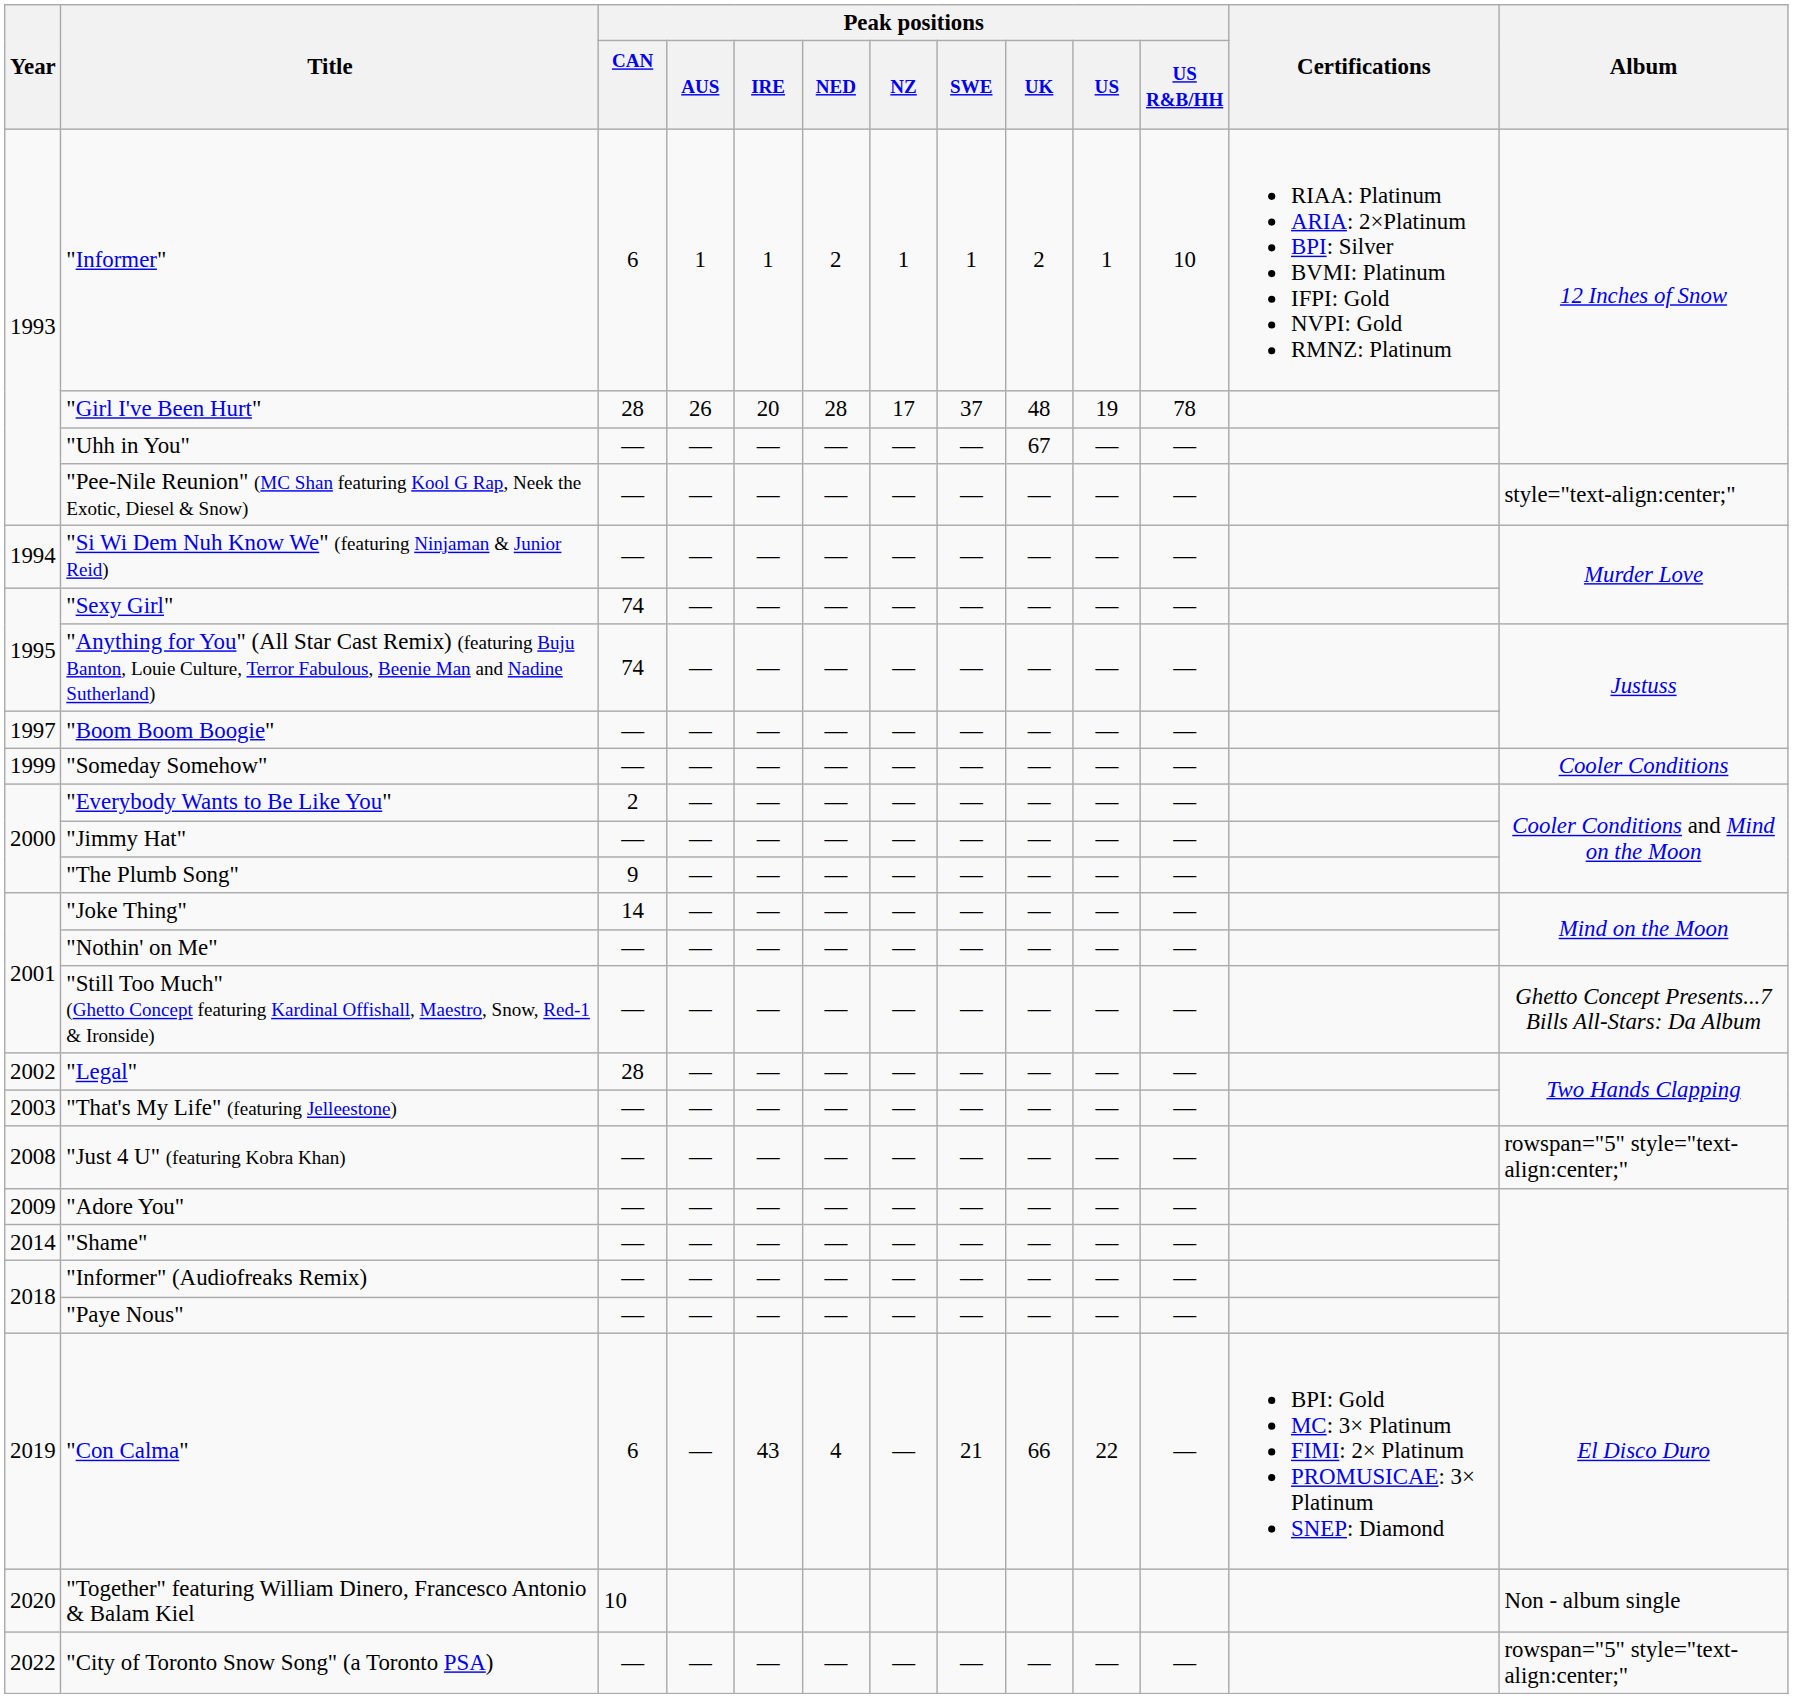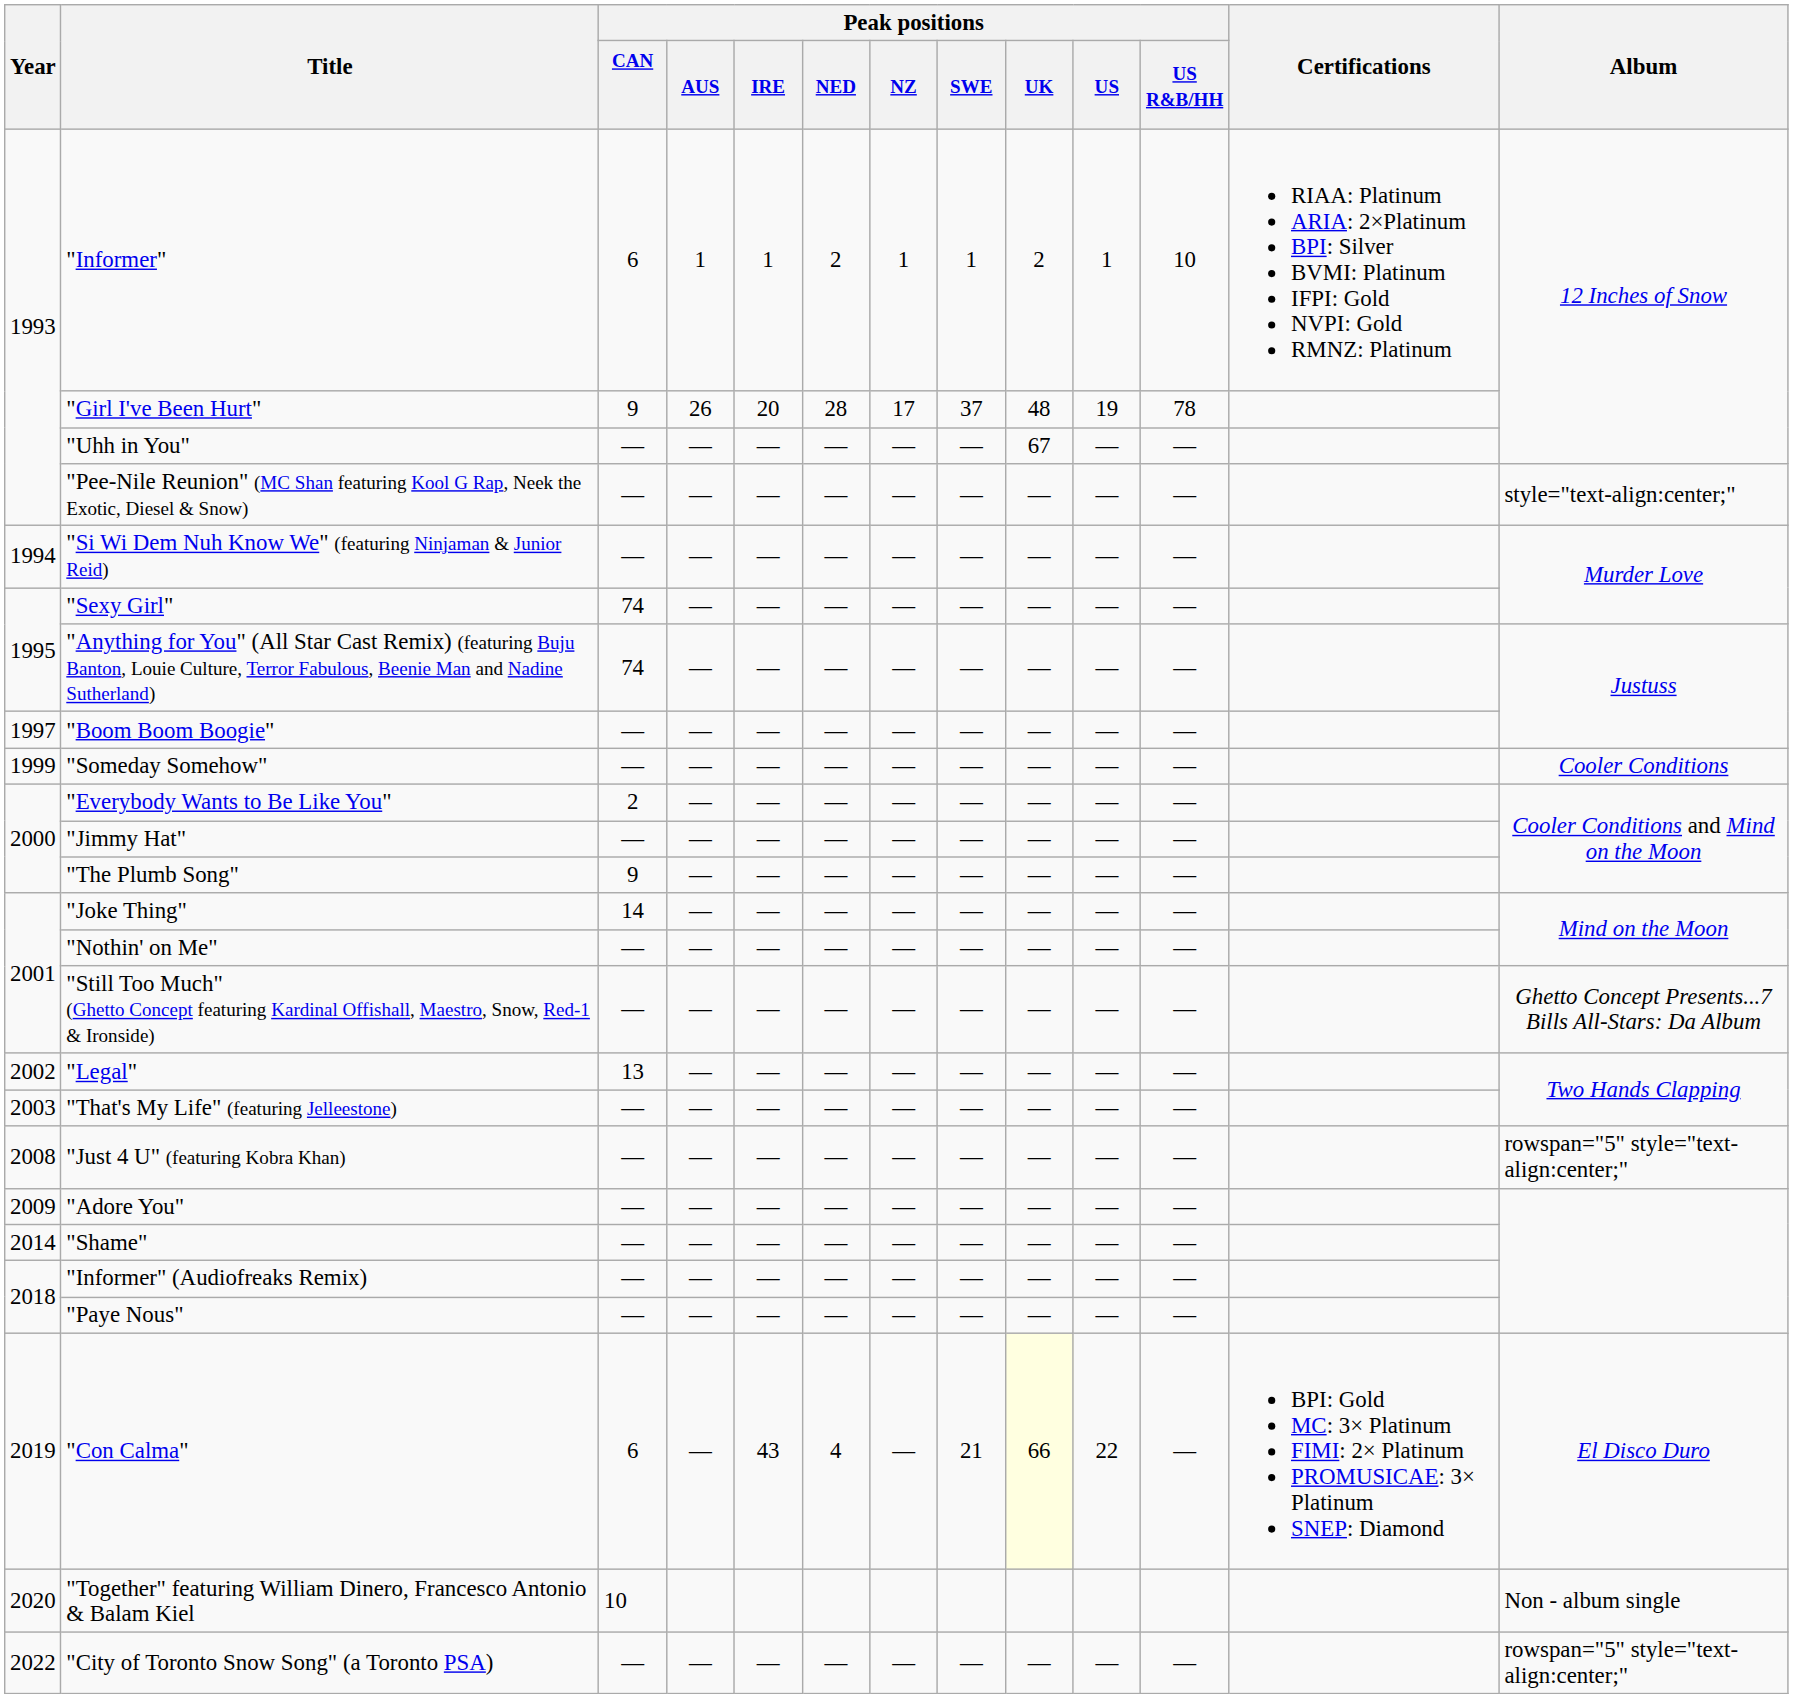(633, 408) 28 -> (633, 408) 9
(633, 1071) 28 -> (633, 1071) 13
(1039, 1451) no background -> (1039, 1451) lightyellow background
